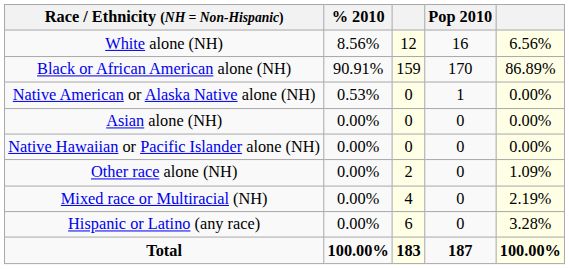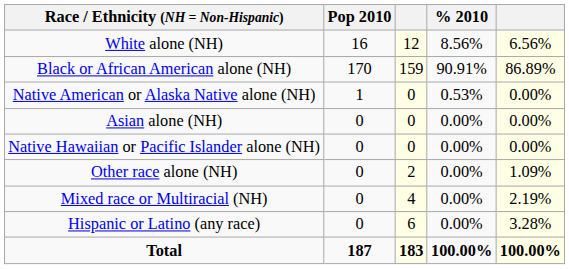columns swapped: (460, 17) <-> (358, 17)
